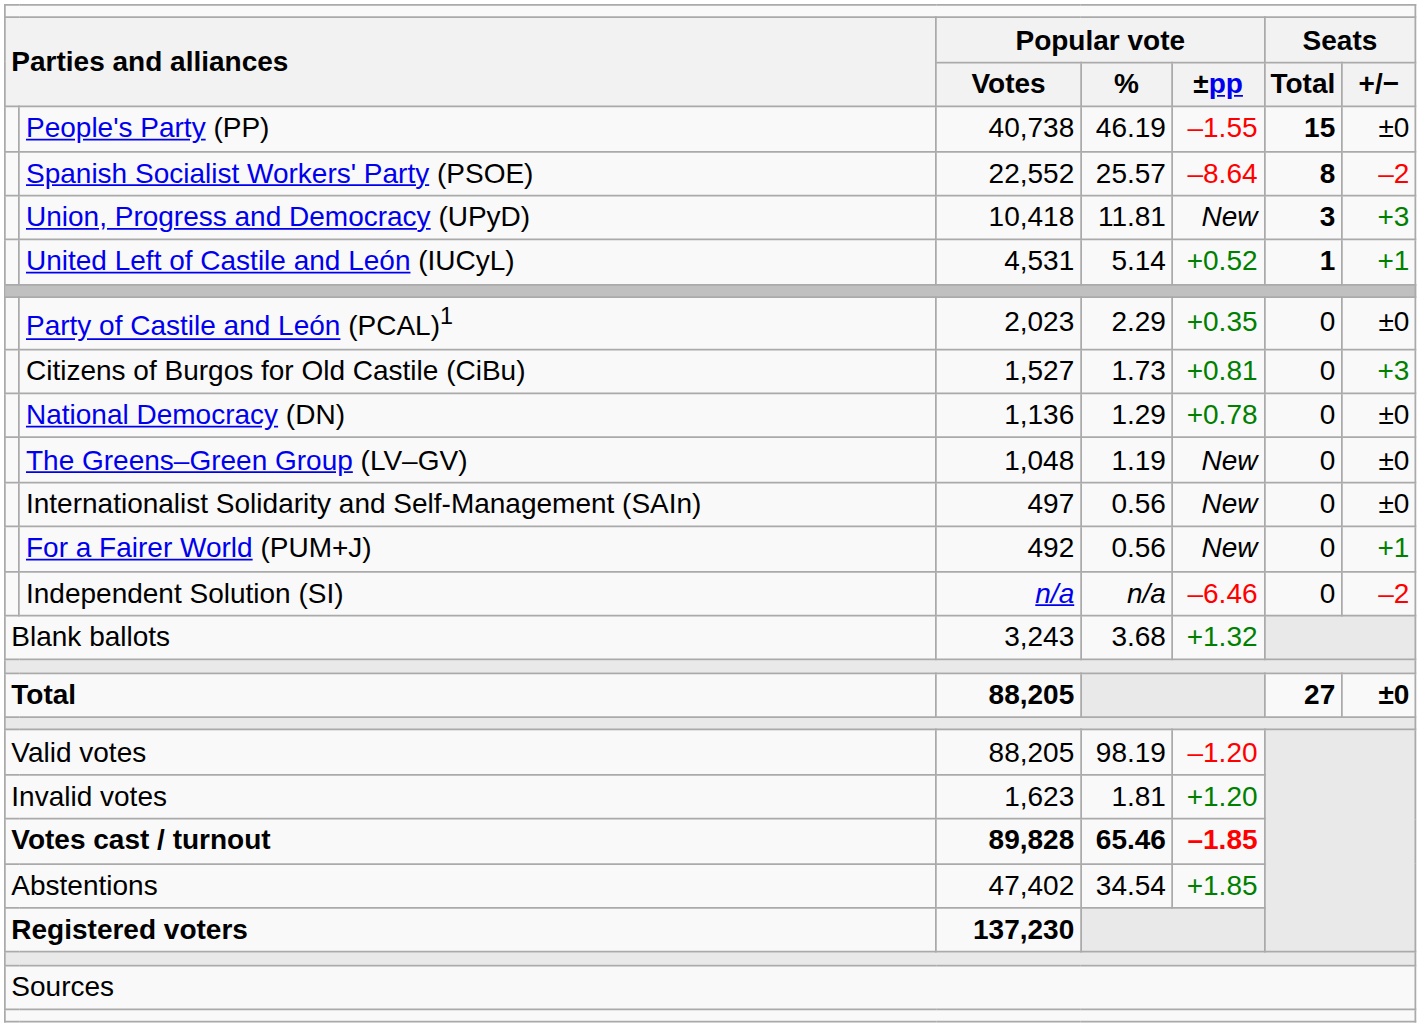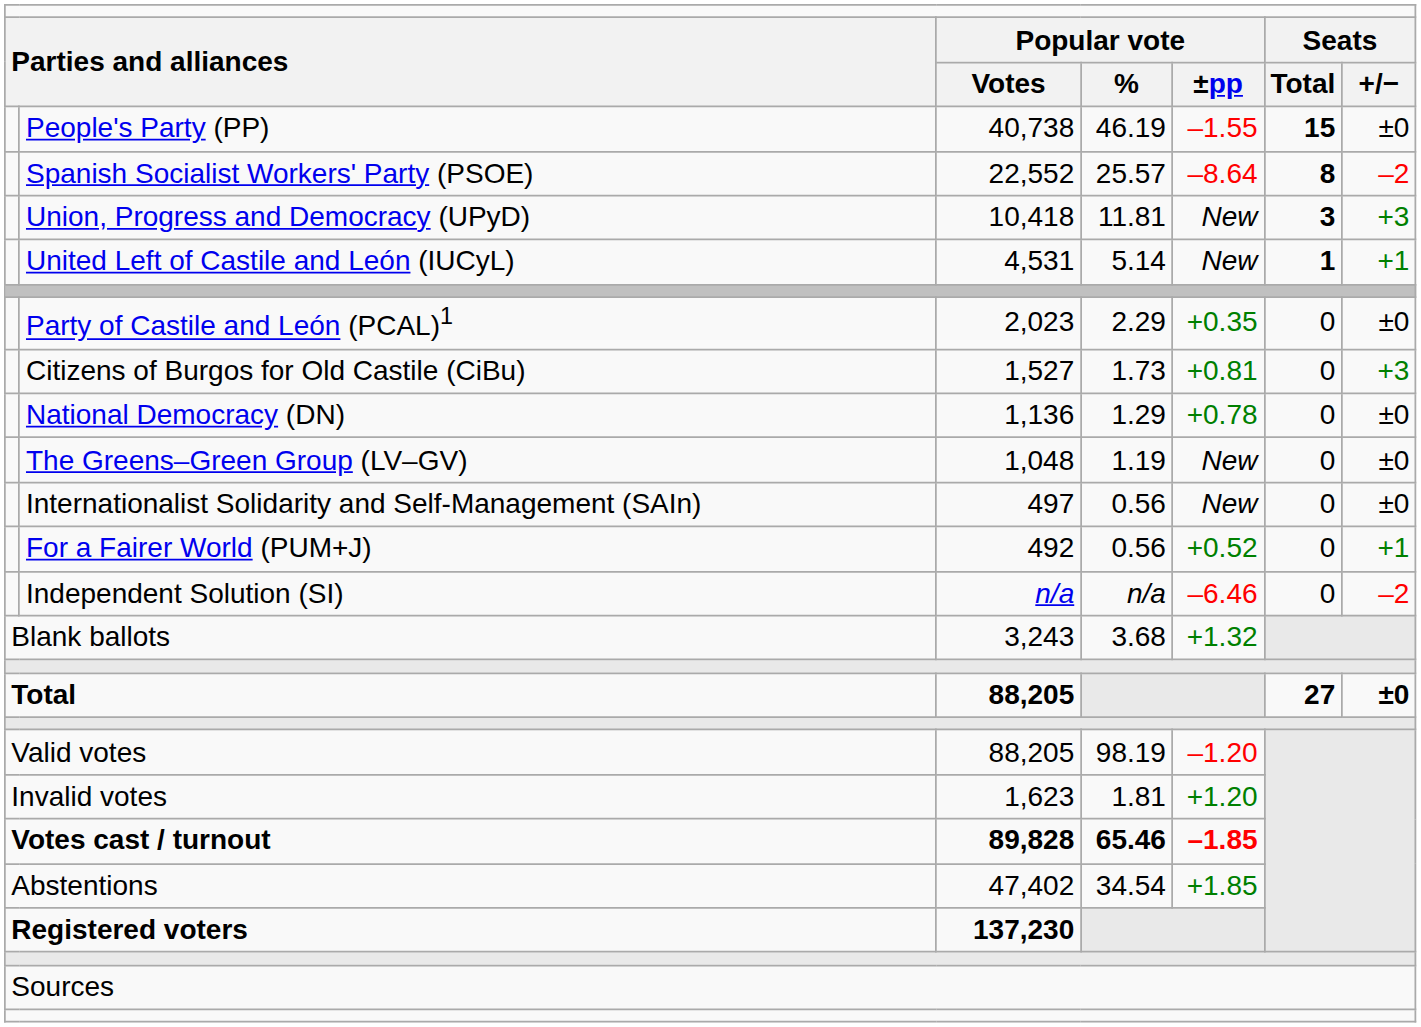(1222, 261) +0.52 -> (1230, 261) New
(1230, 548) New -> (1222, 548) +0.52
